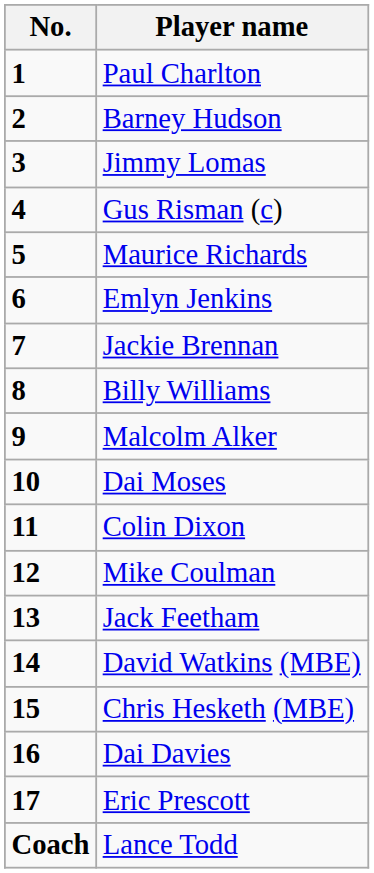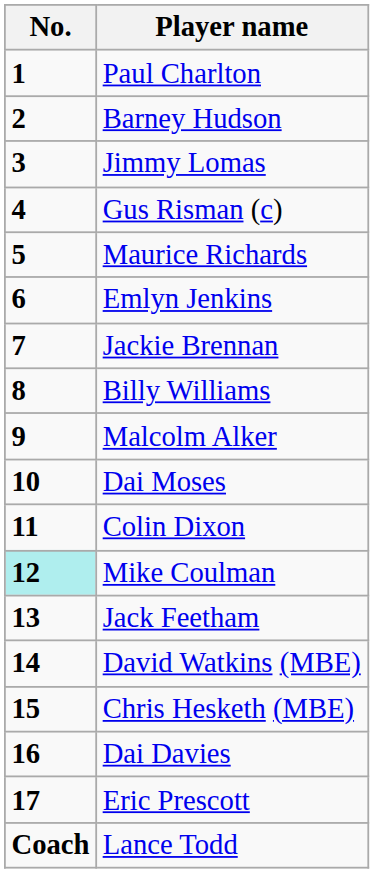(26, 572) no background -> (26, 572) paleturquoise background
